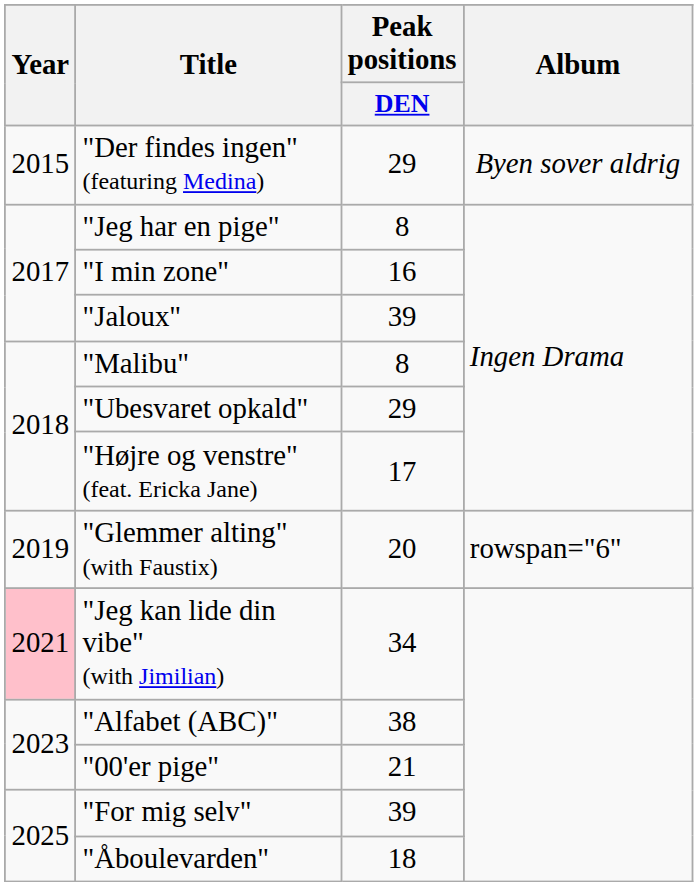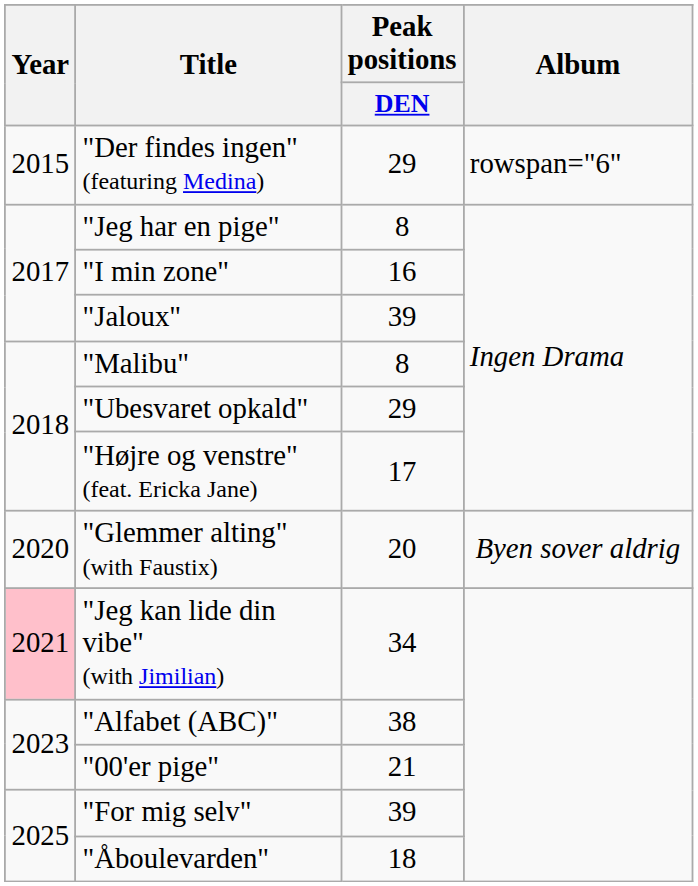(578, 164) Byen sover aldrig -> (546, 164) rowspan="6"
(40, 548) 2019 -> (40, 548) 2020
(546, 548) rowspan="6" -> (578, 548) Byen sover aldrig
